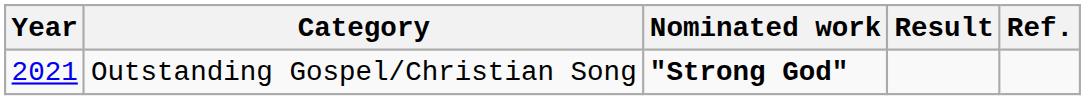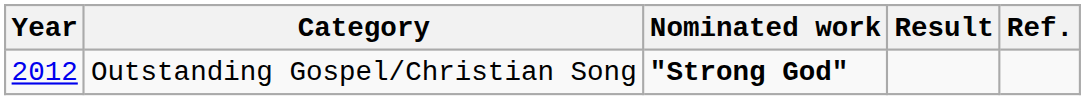(45, 72) 2021 -> (45, 72) 2012
